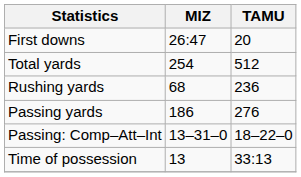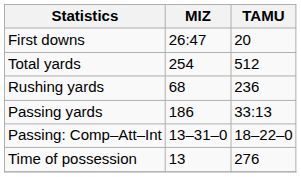(247, 111) 276 -> (253, 111) 33:13
(253, 159) 33:13 -> (247, 159) 276
